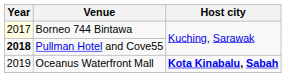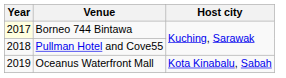(19, 47) bold -> (19, 47) normal
(223, 64) bold -> (220, 64) normal
